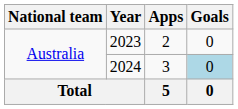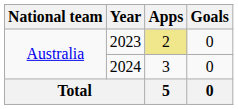(166, 41) no background -> (166, 41) khaki background
(210, 66) lightblue background -> (210, 66) no background
